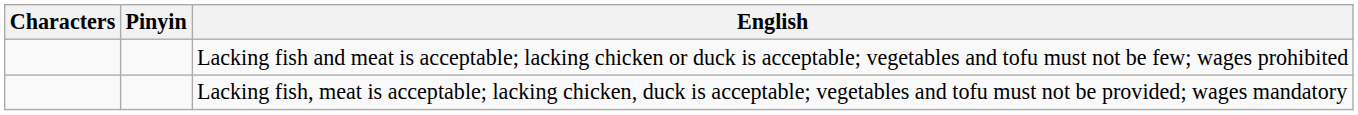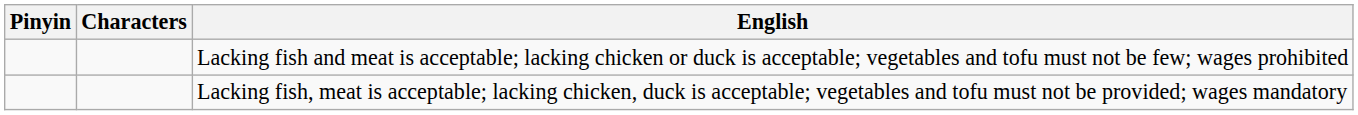columns swapped: (63, 22) <-> (156, 22)
